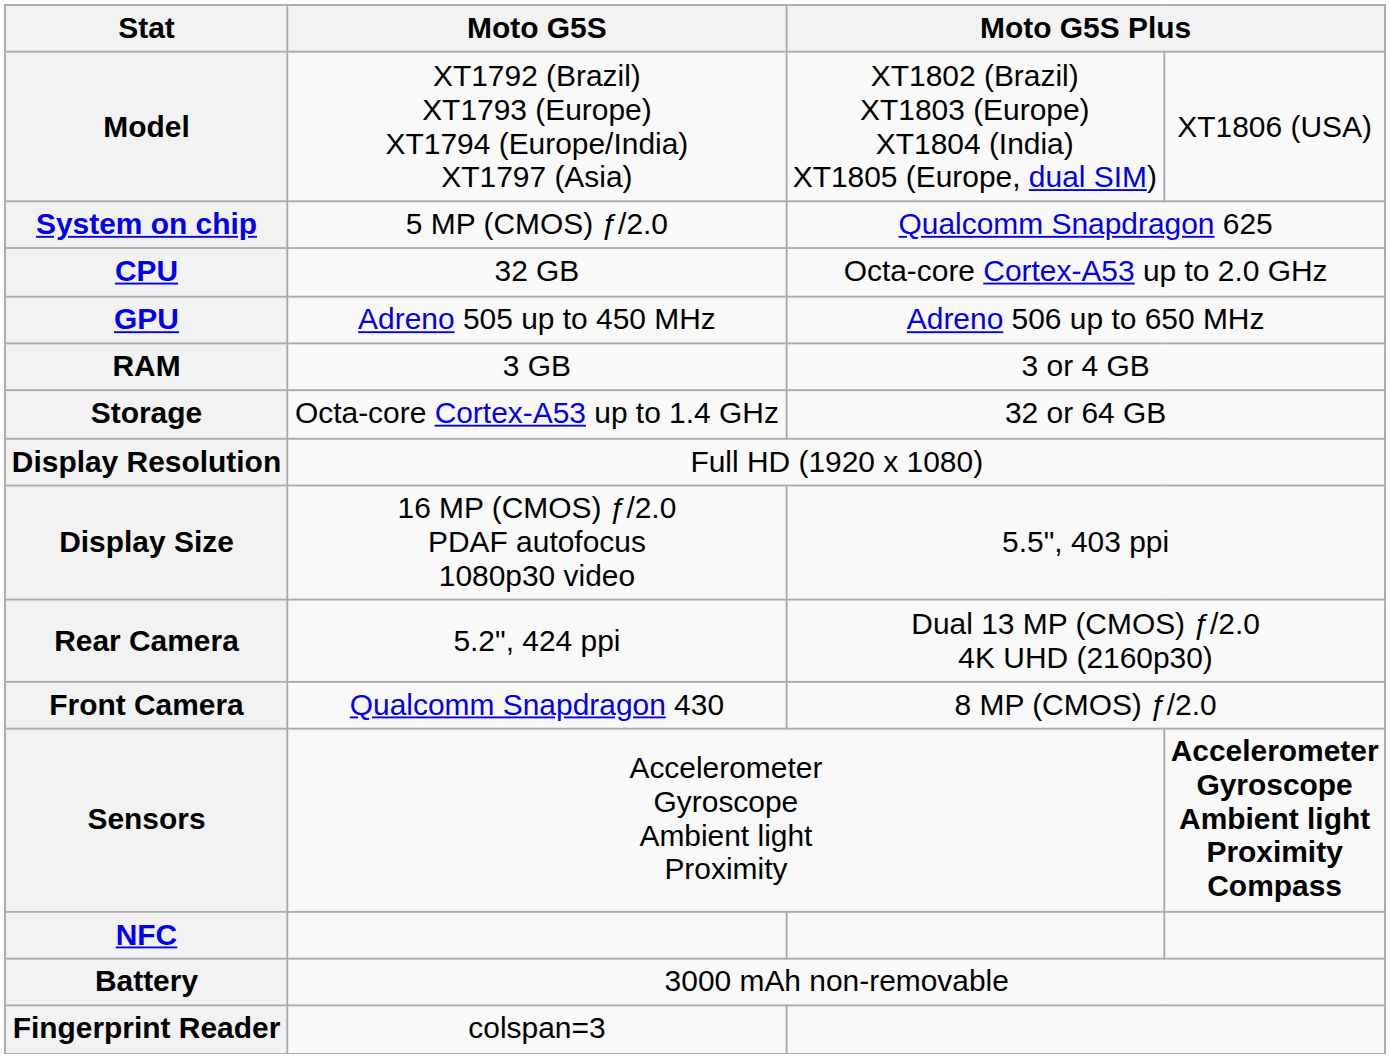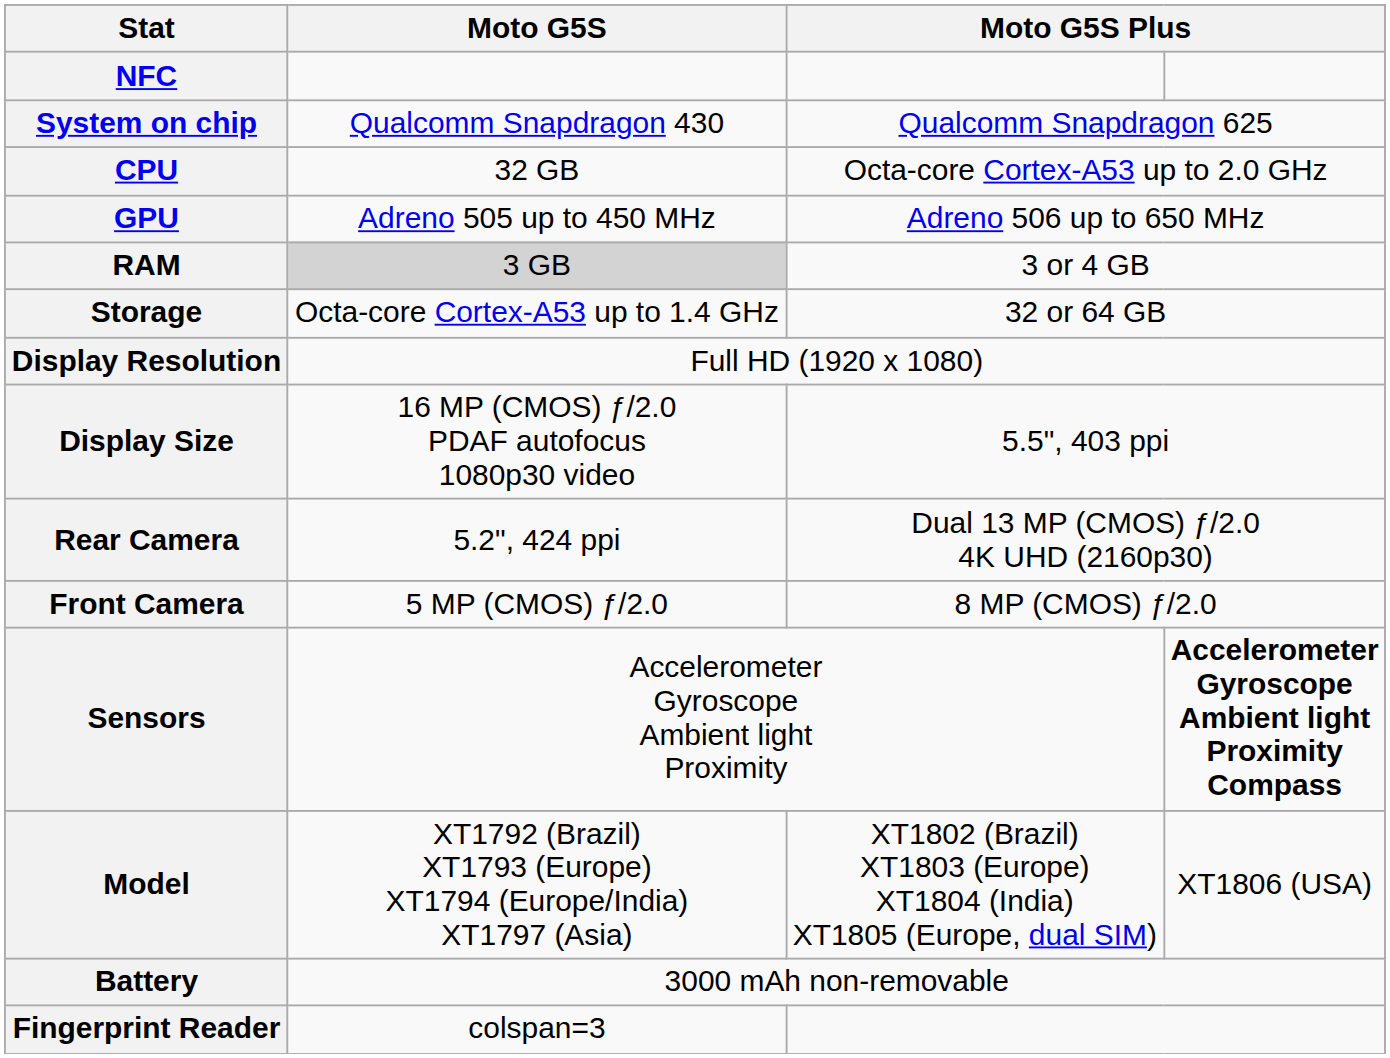rows swapped: (146, 126) <-> (146, 934)
(537, 224) 5 MP (CMOS) ƒ/2.0 -> (537, 123) Qualcomm Snapdragon 430
(537, 366) no background -> (537, 265) lightgrey background
(537, 704) Qualcomm Snapdragon 430 -> (537, 603) 5 MP (CMOS) ƒ/2.0
